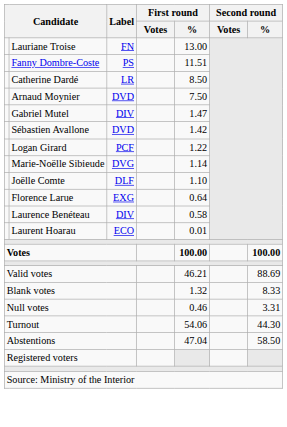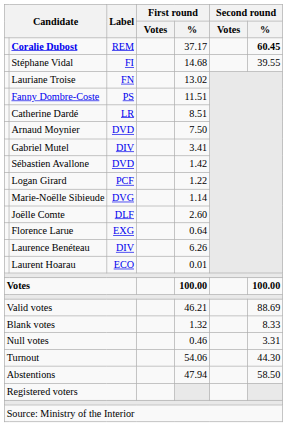+ row: (44, 46)
+ row: (42, 63)
(196, 46) 13.00 -> (196, 80) 13.02
(198, 80) 8.50 -> (198, 113) 8.51
(198, 113) 1.47 -> (198, 147) 3.41
(198, 181) 1.10 -> (198, 214) 2.60
(198, 214) 0.58 -> (198, 248) 6.26
(196, 341) 47.04 -> (196, 375) 47.94
